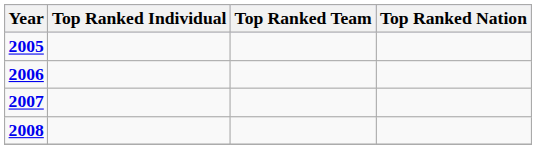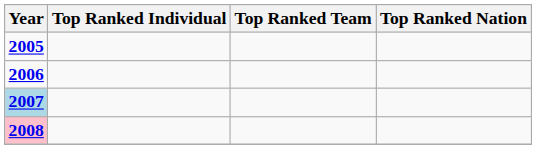(26, 102) no background -> (26, 102) lightblue background
(26, 130) no background -> (26, 130) pink background
